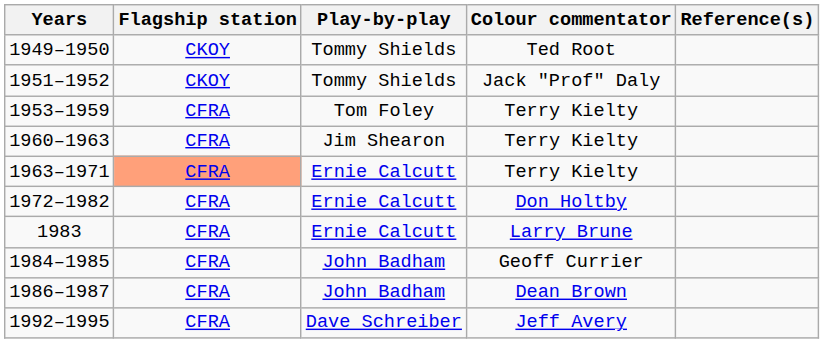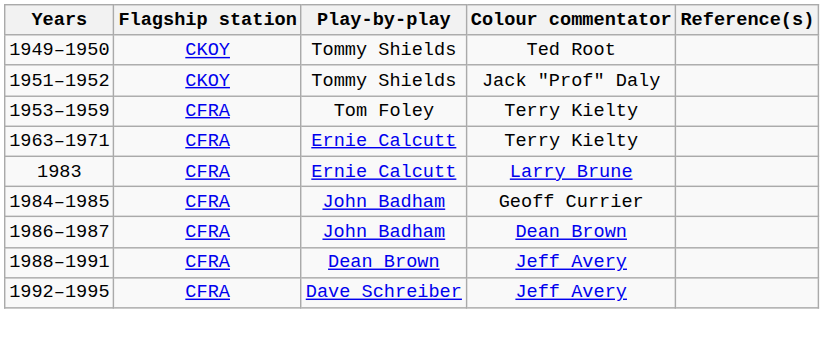- row: (59, 141)
(208, 171) lightsalmon background -> (208, 141) no background
- row: (59, 202)
+ row: (59, 262)
